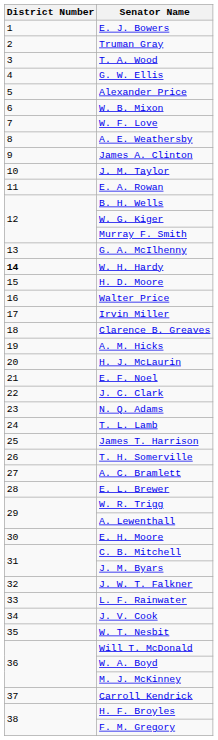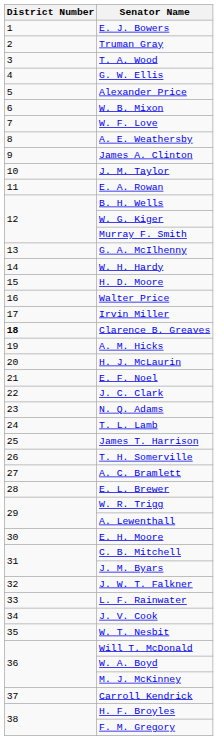(13, 267) bold -> (13, 267) normal
(13, 330) normal -> (13, 330) bold
